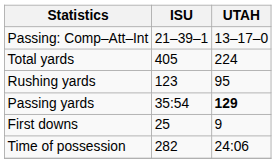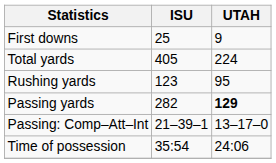rows swapped: (43, 125) <-> (78, 37)
(172, 103) 35:54 -> (166, 103) 282
(166, 147) 282 -> (172, 147) 35:54
